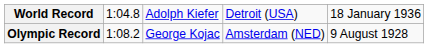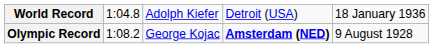(275, 33) normal -> (277, 33) bold
